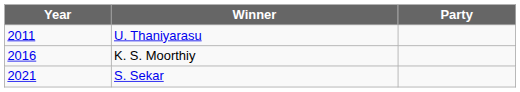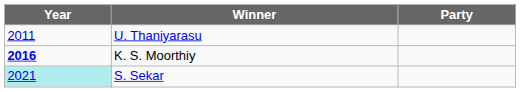(22, 55) normal -> (22, 55) bold
(22, 76) no background -> (22, 76) paleturquoise background
